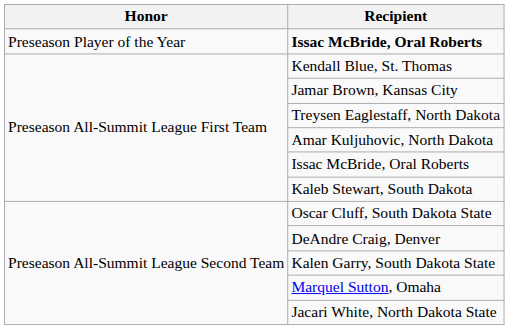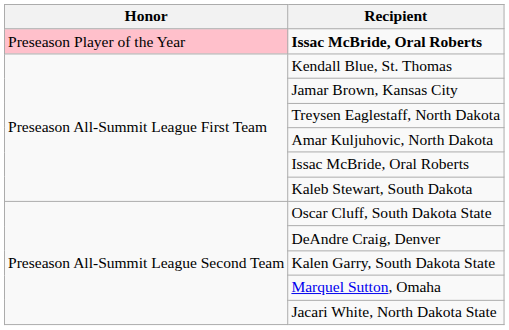(97, 41) no background -> (97, 41) pink background
